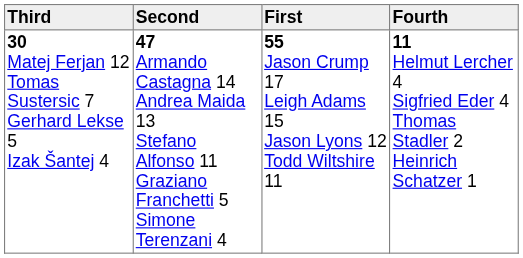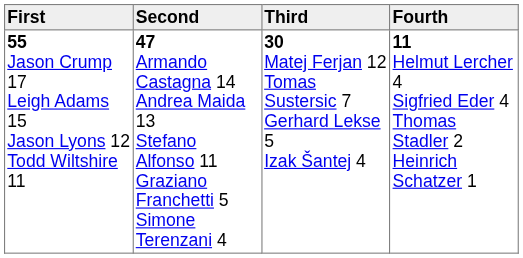columns swapped: (283, 17) <-> (29, 17)
